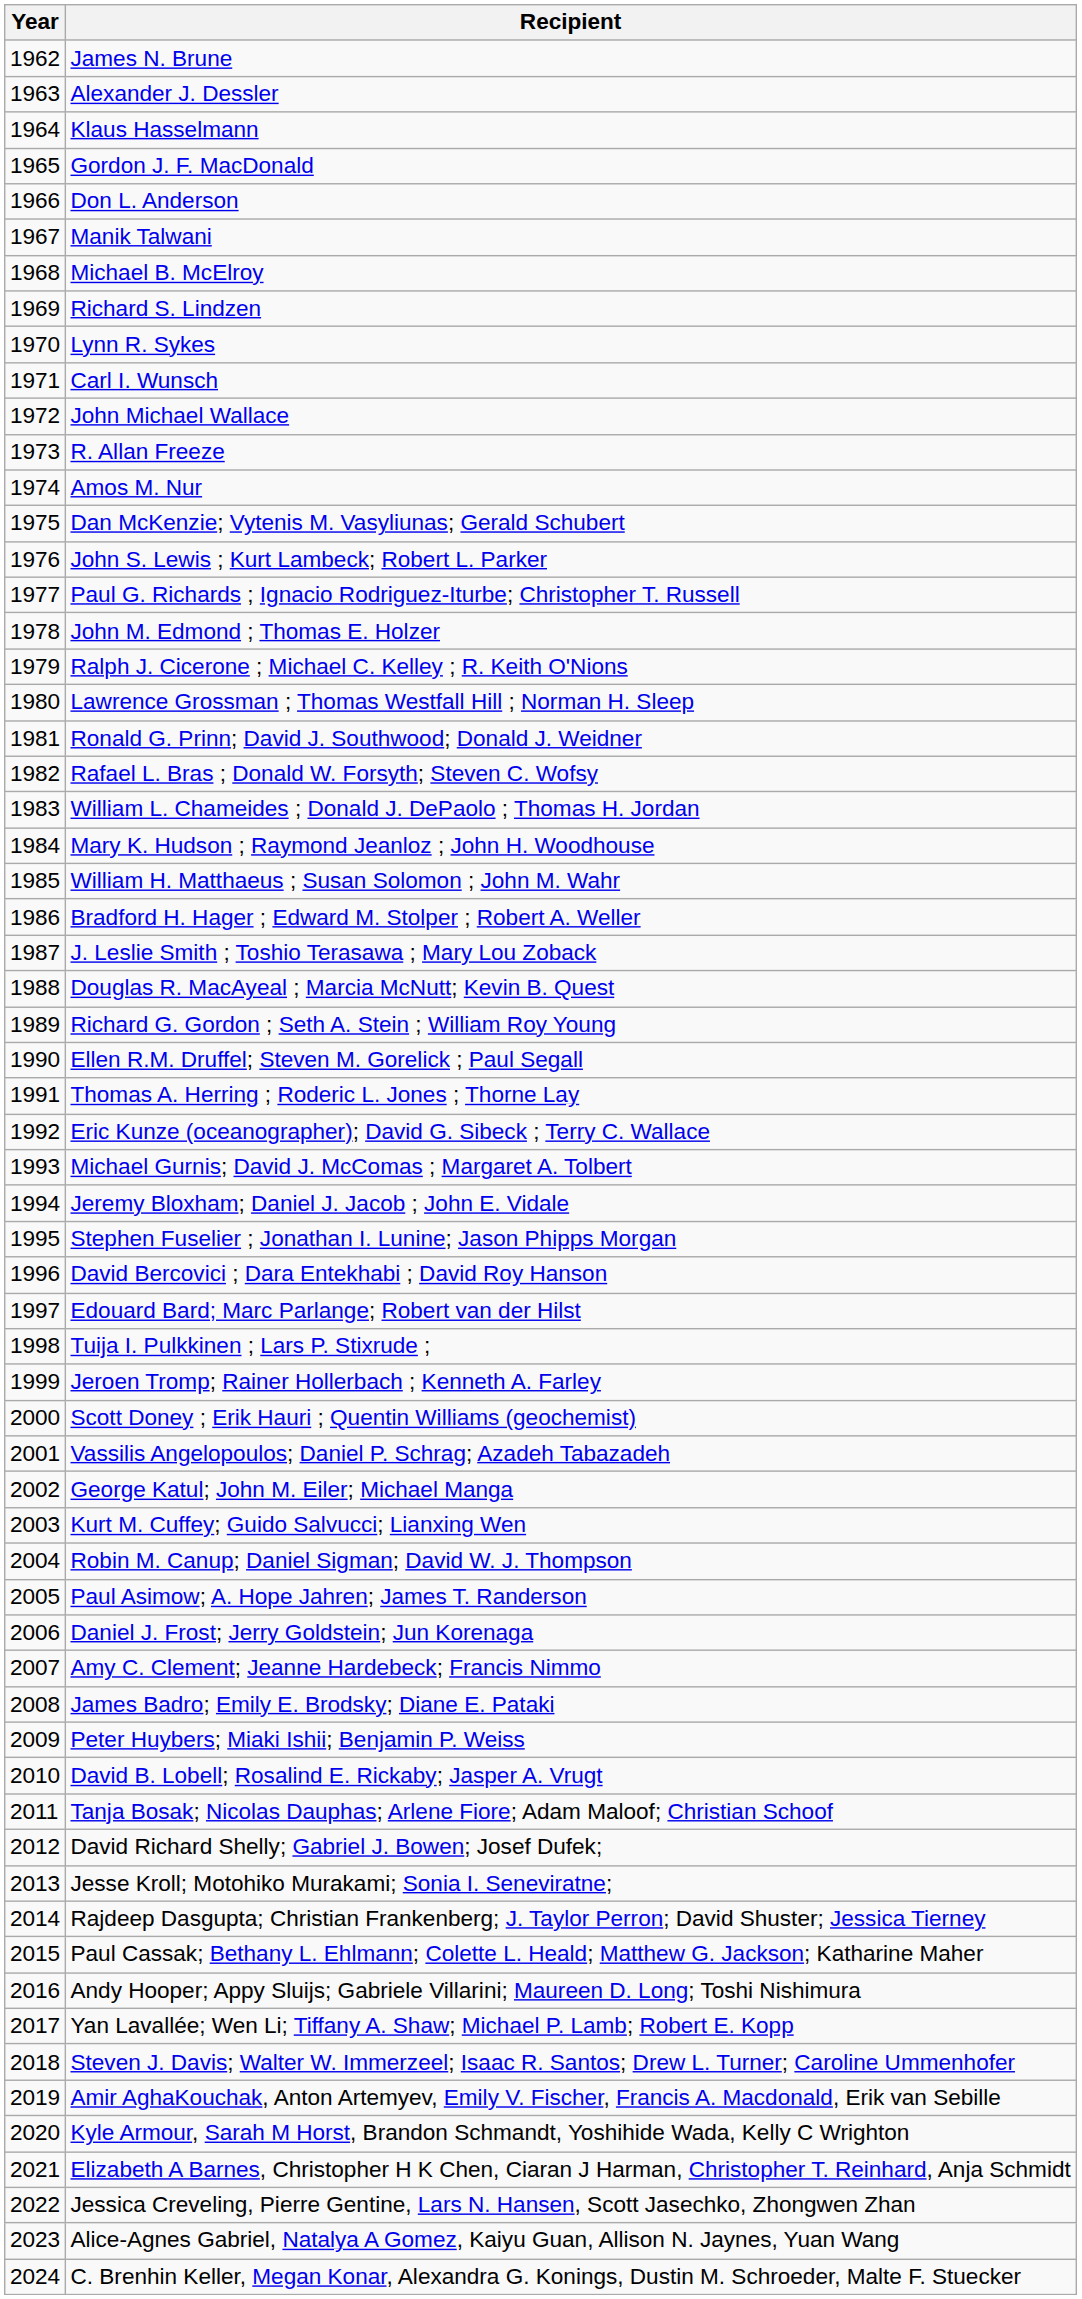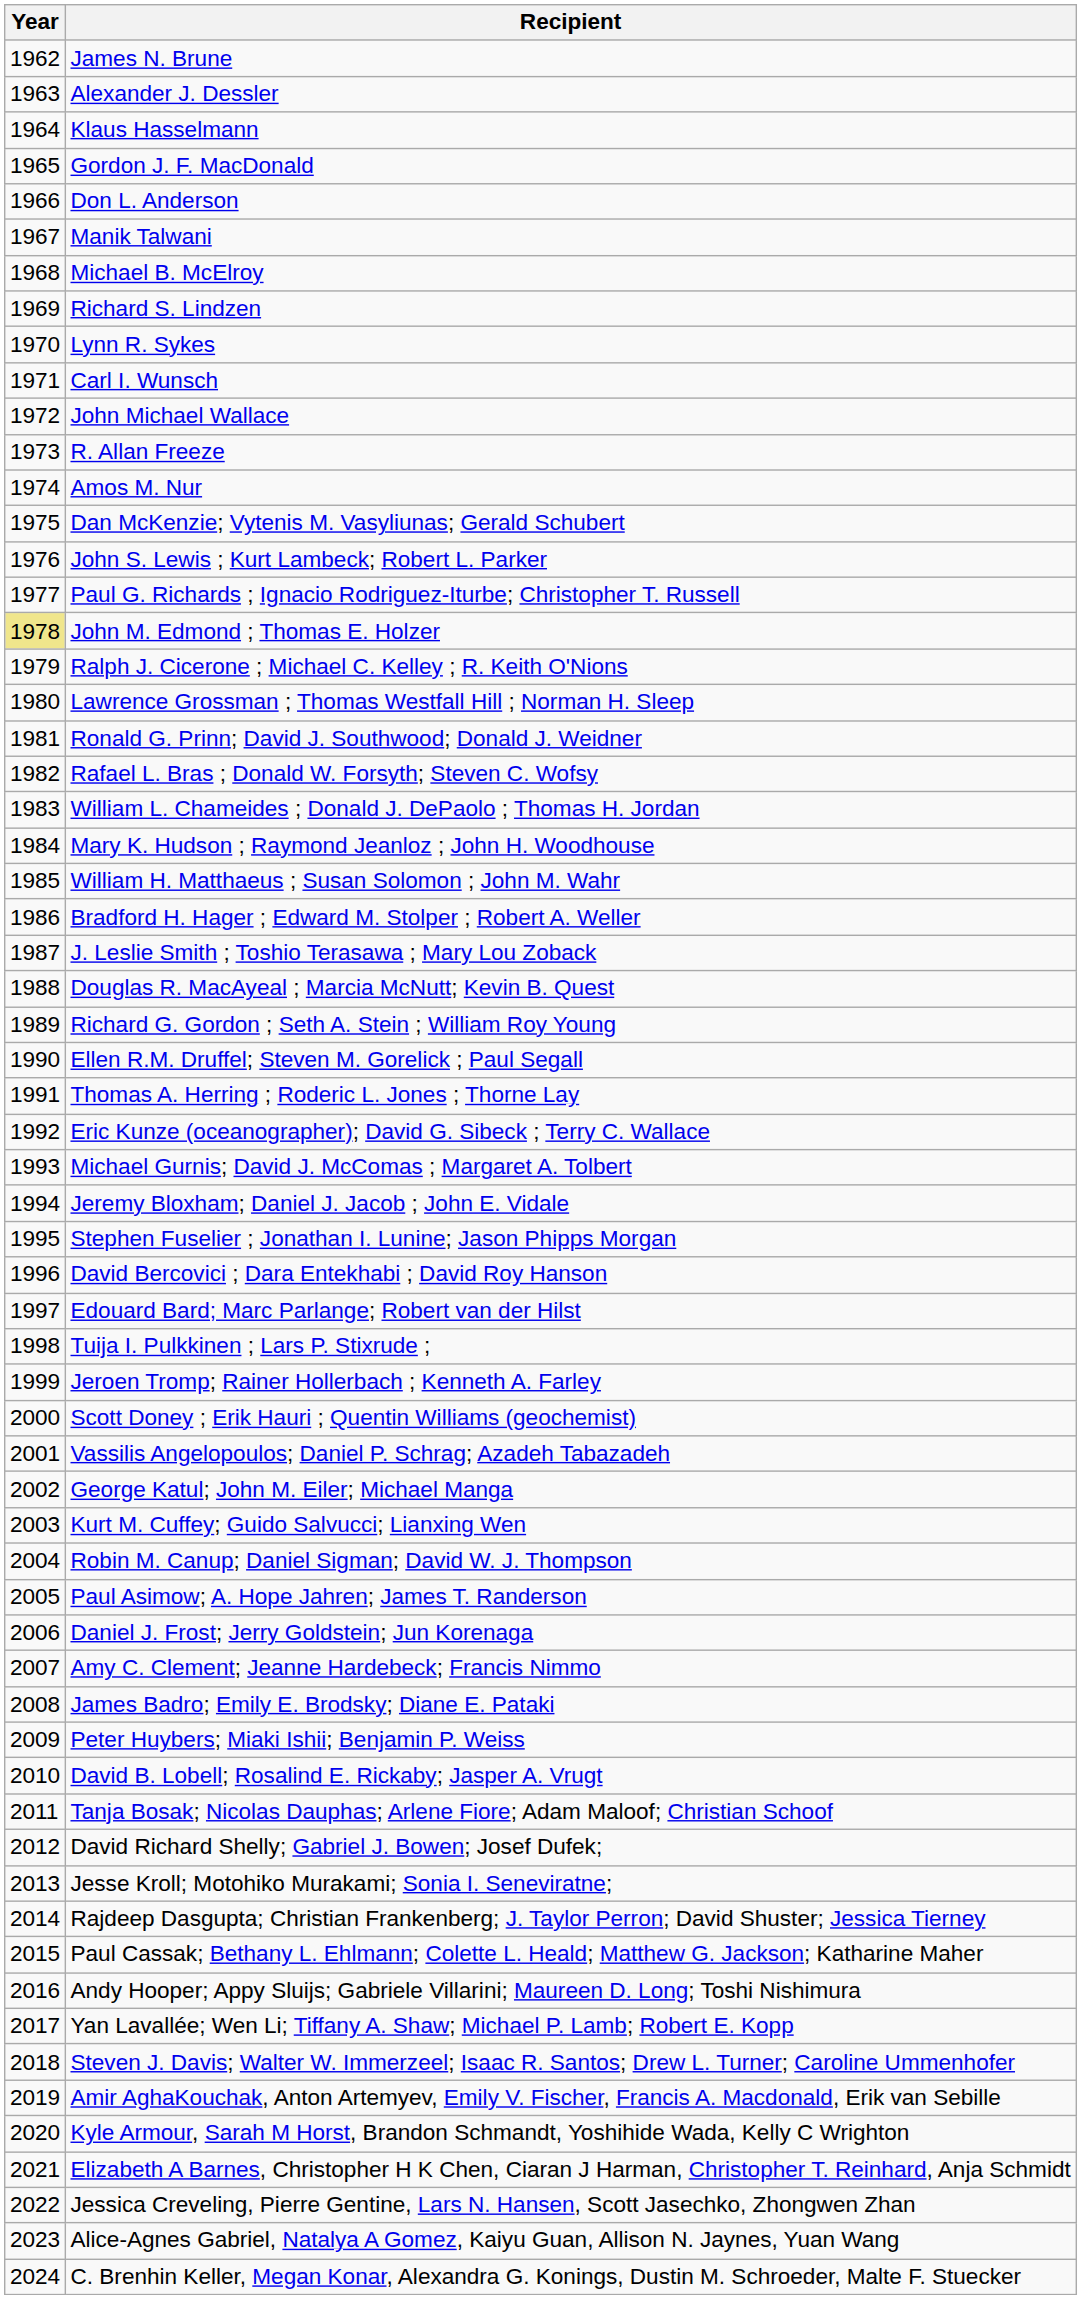(35, 630) no background -> (35, 630) khaki background
